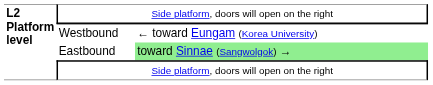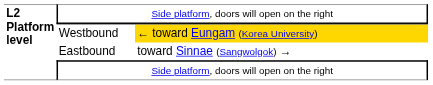(227, 33) no background -> (227, 33) gold background
(214, 51) lightgreen background -> (214, 51) no background
